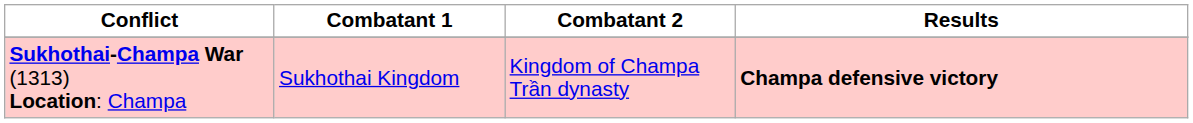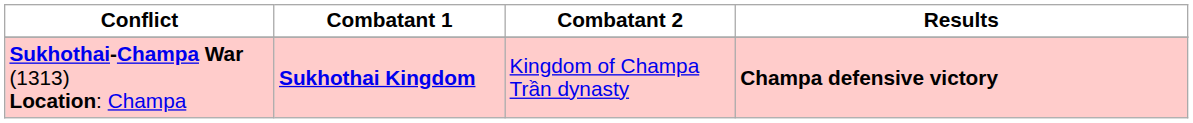(369, 77) normal -> (377, 77) bold
